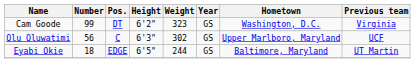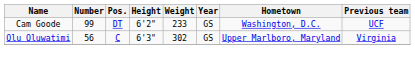(180, 24) 323 -> (180, 24) 233
(376, 24) Virginia -> (376, 24) UCF
(376, 38) UCF -> (376, 38) Virginia
- row: (38, 51)
